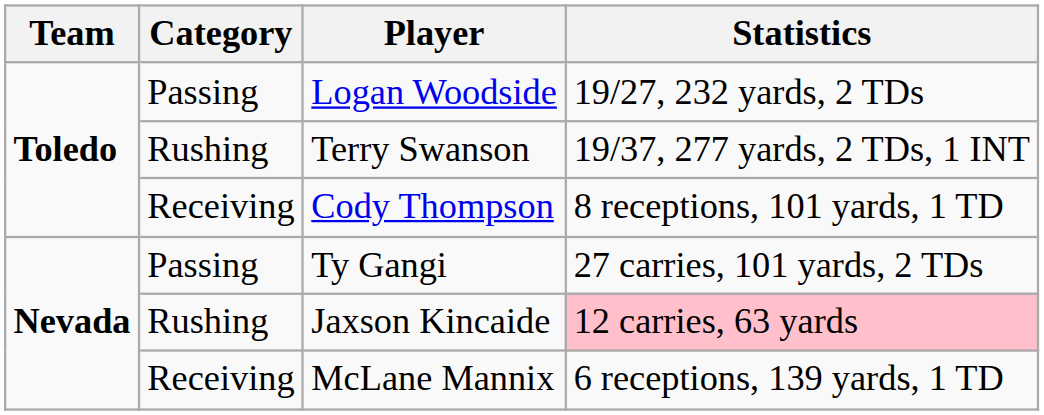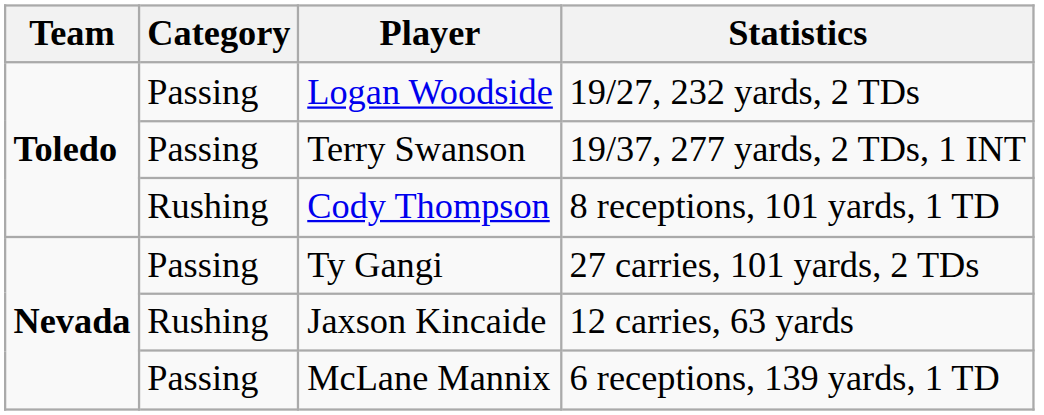(208, 148) Rushing -> (203, 148) Passing
(221, 206) Receiving -> (208, 206) Rushing
(716, 321) pink background -> (712, 321) no background
(221, 379) Receiving -> (203, 379) Passing
